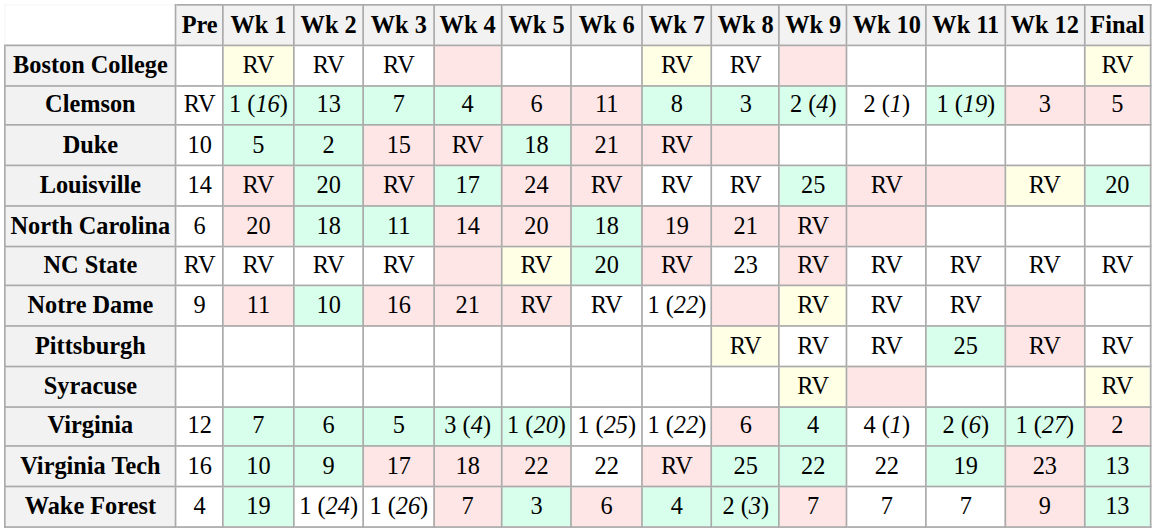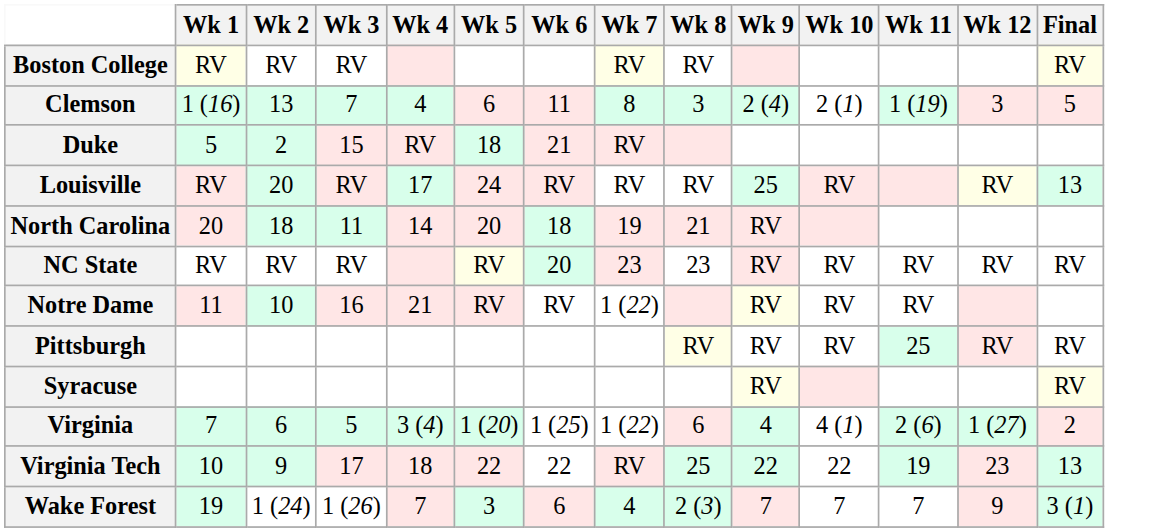- column: (200, 24)
(1117, 185) 20 -> (1070, 185) 13
(677, 265) RV -> (629, 265) 23
(1117, 506) 13 -> (1070, 506) 3 (1)
